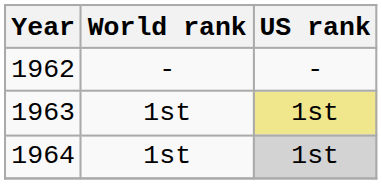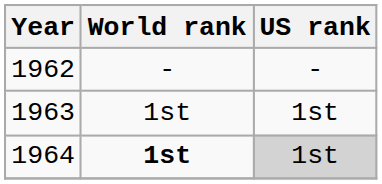(315, 113) khaki background -> (315, 113) no background
(167, 156) normal -> (167, 156) bold
